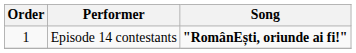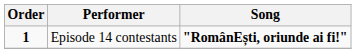(26, 37) normal -> (26, 37) bold
